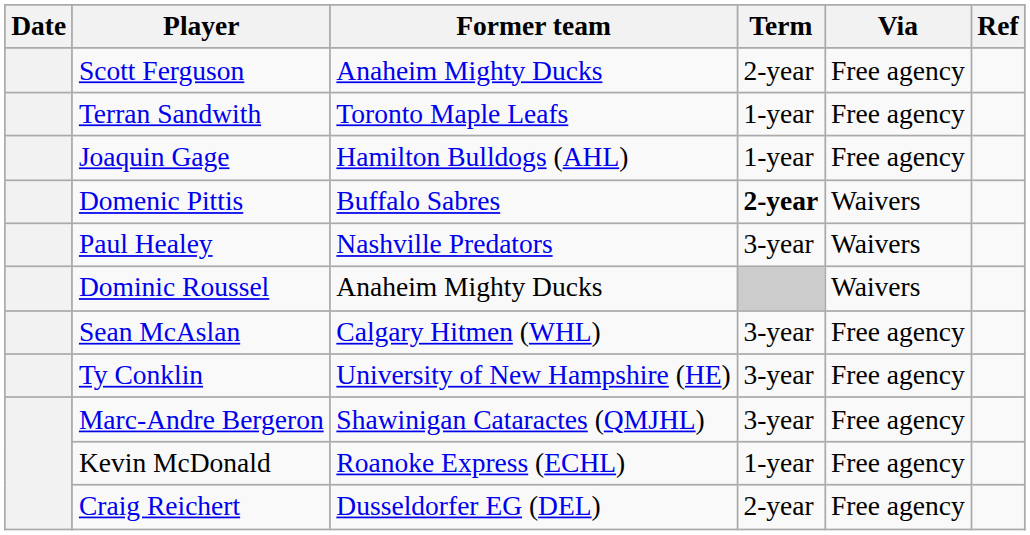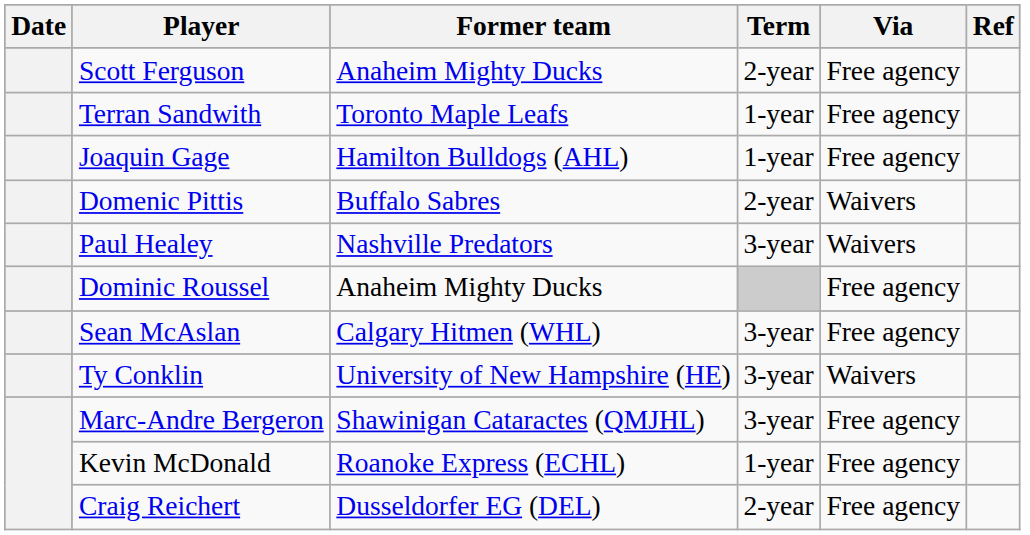(781, 200) bold -> (779, 200) normal
(876, 288) Waivers -> (893, 288) Free agency
(898, 375) Free agency -> (871, 375) Waivers
